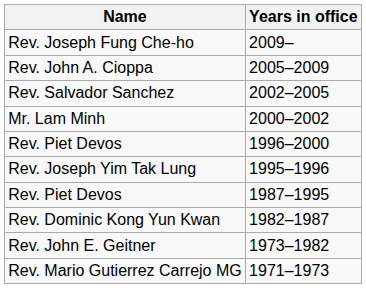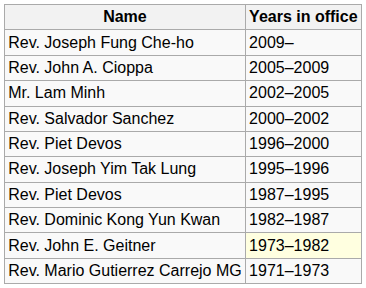(91, 93) Rev. Salvador Sanchez -> (57, 93) Mr. Lam Minh
(57, 118) Mr. Lam Minh -> (91, 118) Rev. Salvador Sanchez
(289, 245) no background -> (289, 245) lightyellow background
